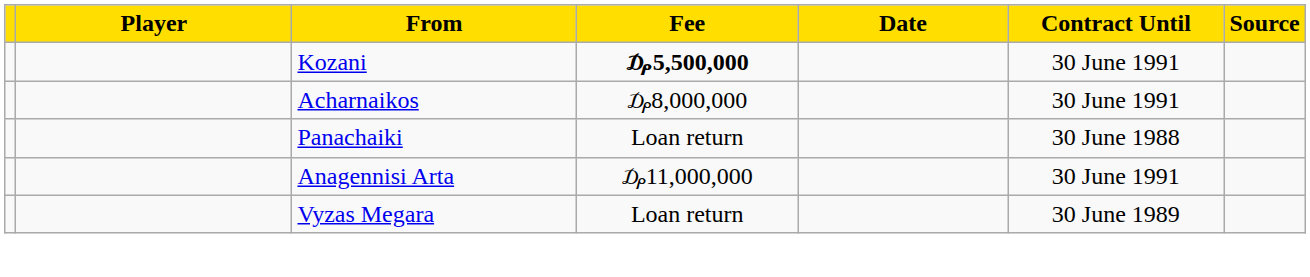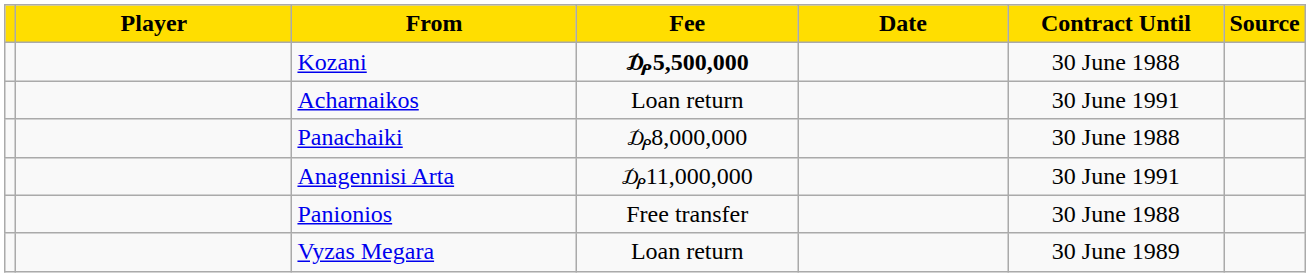(1116, 61) 30 June 1991 -> (1116, 61) 30 June 1988
(687, 99) ₯8,000,000 -> (687, 99) Loan return
(687, 137) Loan return -> (687, 137) ₯8,000,000
+ row: (345, 213)
